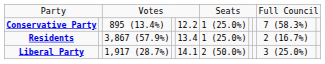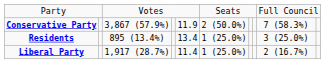(137, 25) 895 (13.4%) -> (137, 25) 3,867 (57.9%)
(187, 25) 12.2 -> (187, 25) 11.9
(224, 25) 1 (25.0%) -> (224, 25) 2 (50.0%)
(137, 38) 3,867 (57.9%) -> (137, 38) 895 (13.4%)
(286, 38) 2 (16.7%) -> (286, 38) 3 (25.0%)
(187, 52) 14.1 -> (187, 52) 11.4
(224, 52) 2 (50.0%) -> (224, 52) 1 (25.0%)
(286, 52) 3 (25.0%) -> (286, 52) 2 (16.7%)
